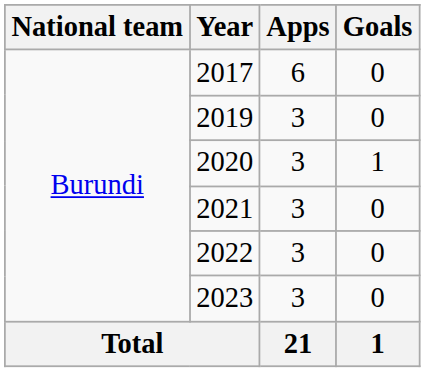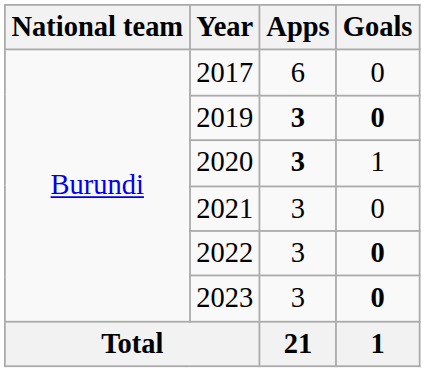(298, 117) normal -> (298, 117) bold
(378, 117) normal -> (378, 117) bold
(298, 162) normal -> (298, 162) bold
(378, 252) normal -> (378, 252) bold
(378, 298) normal -> (378, 298) bold
